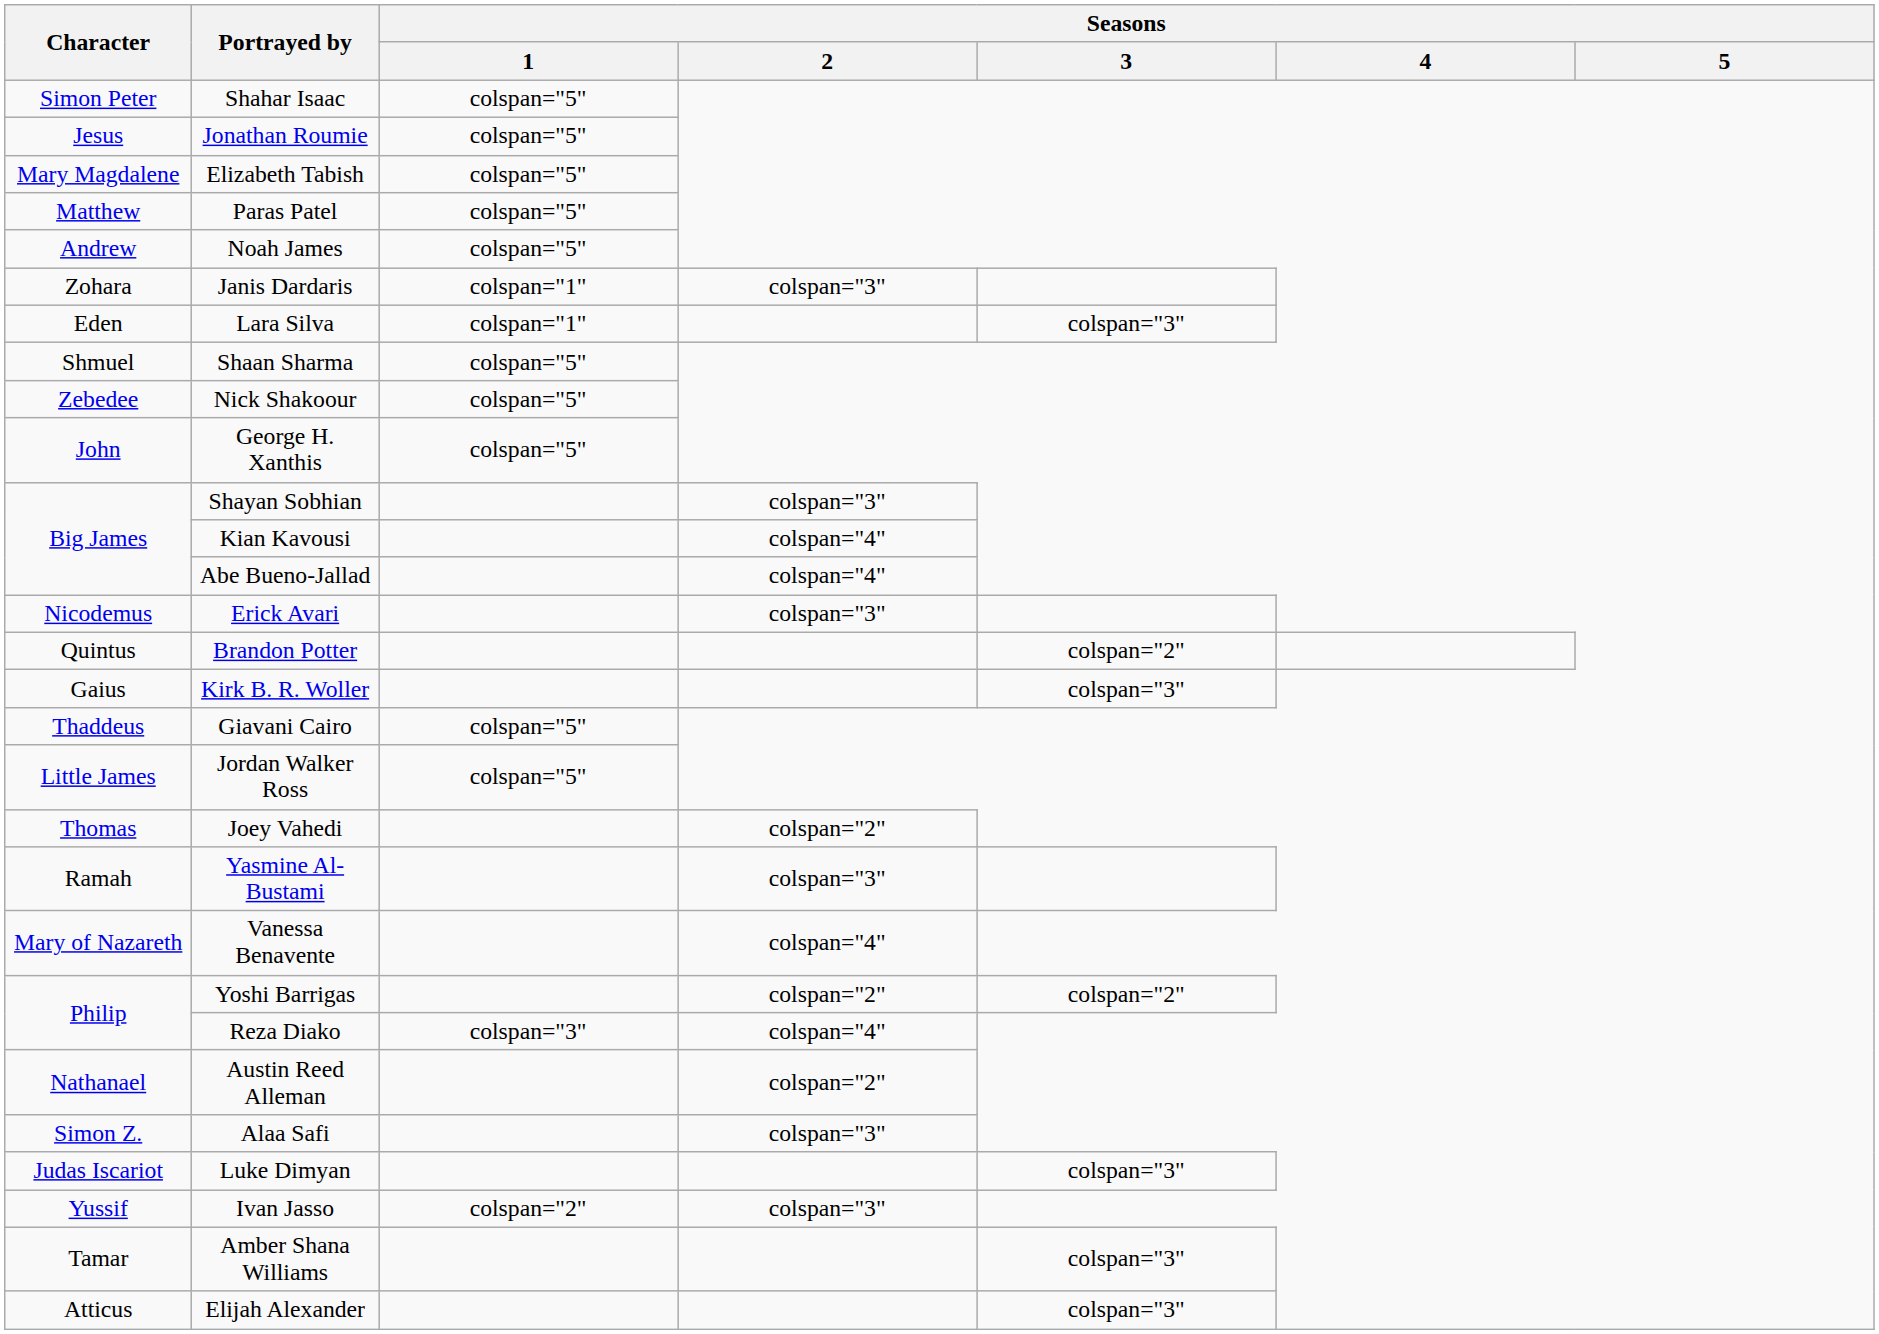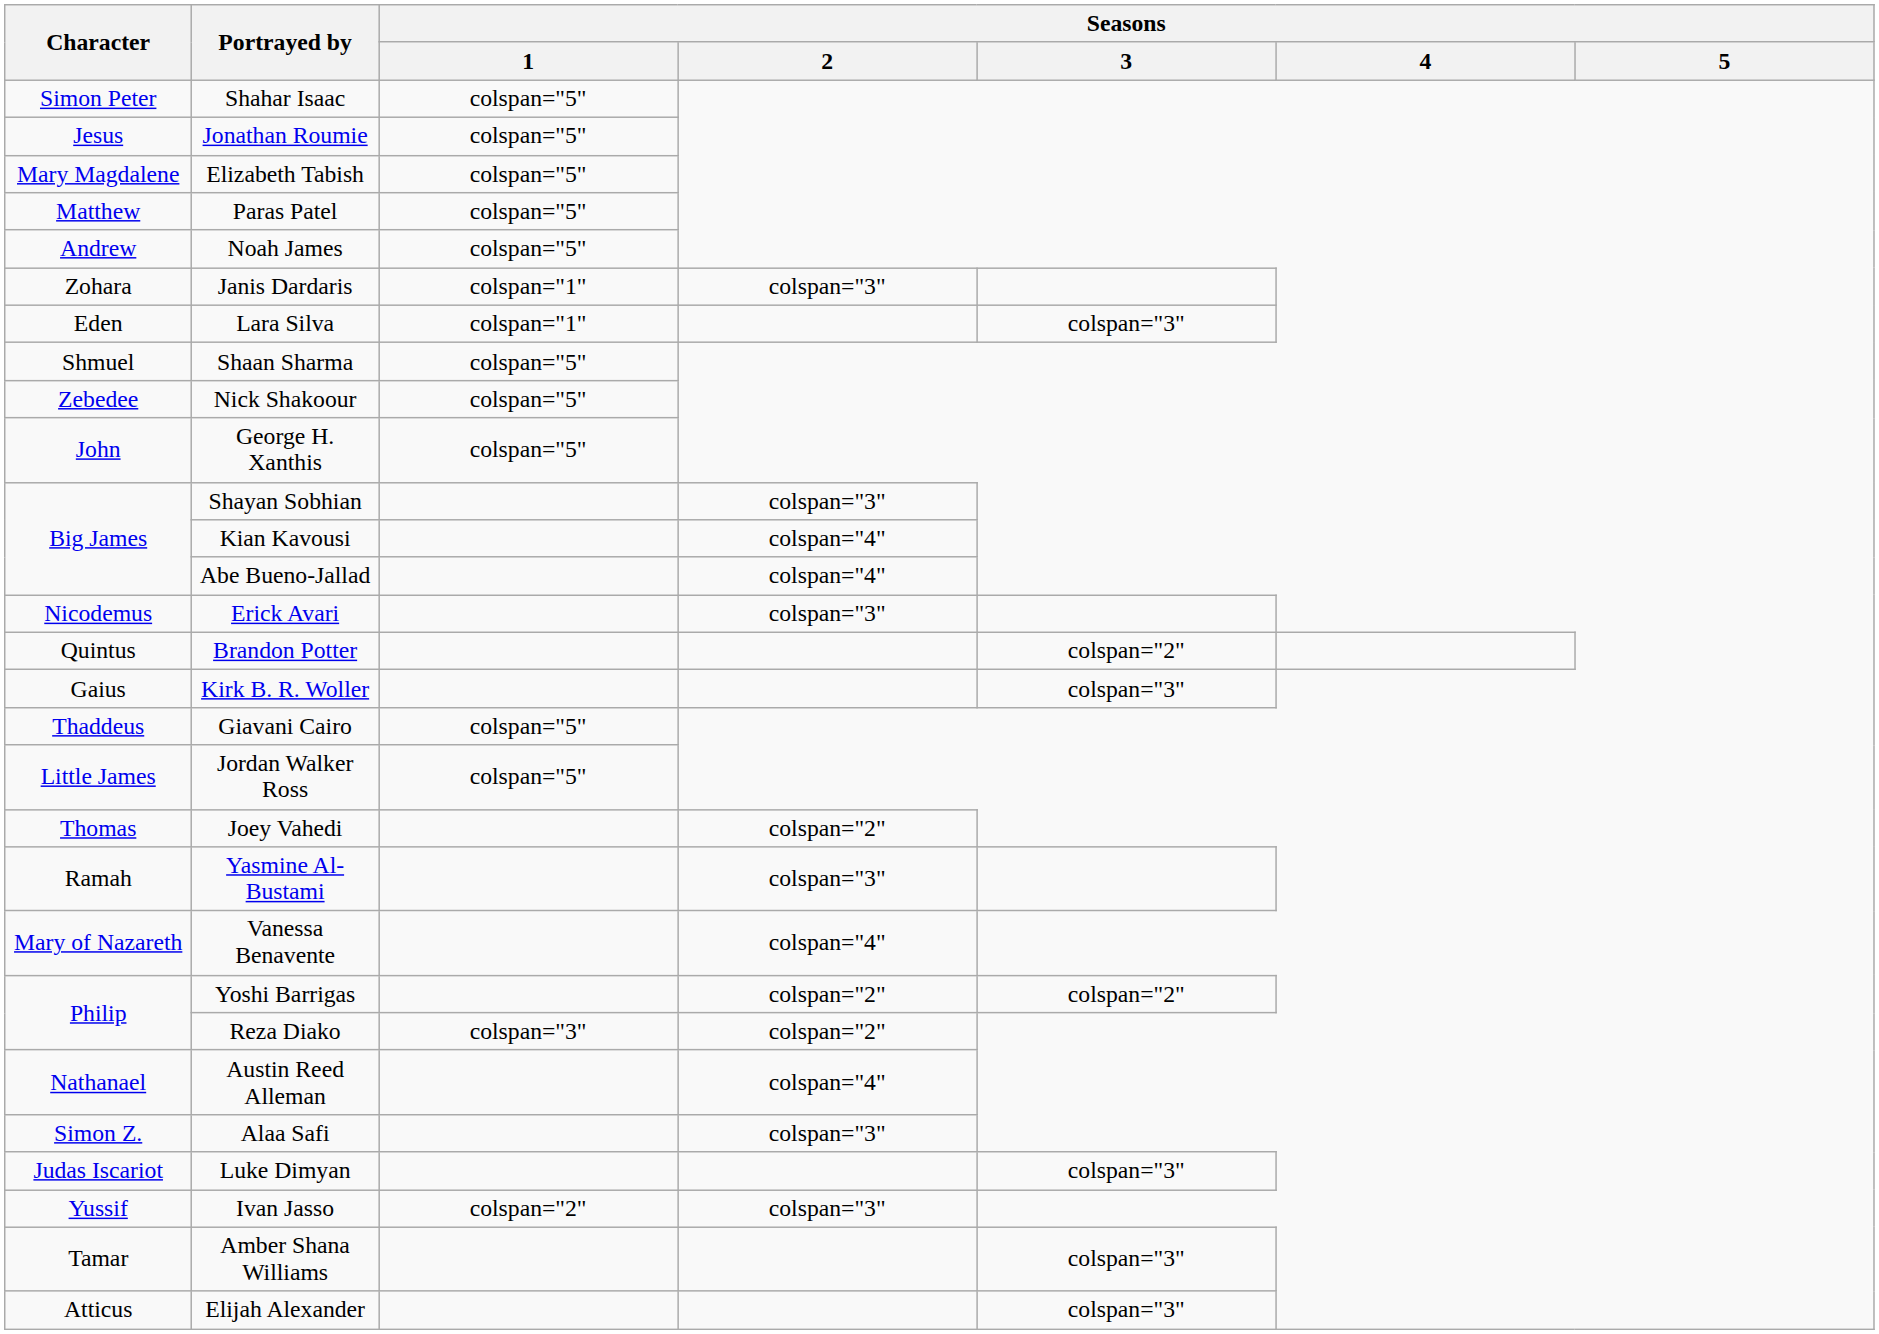(827, 1031) colspan="4" -> (827, 1031) colspan="2"
(827, 1082) colspan="2" -> (827, 1082) colspan="4"
